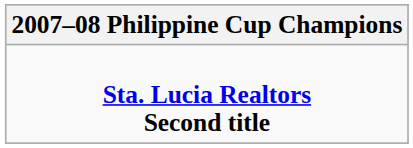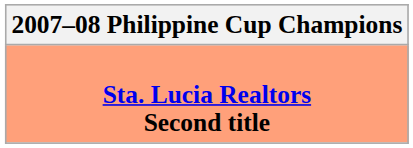(207, 107) no background -> (207, 107) lightsalmon background
